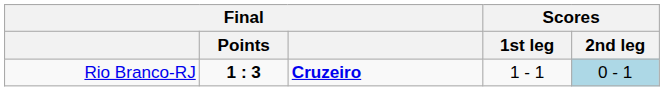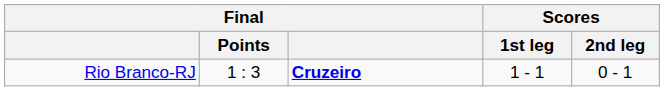(244, 72) bold -> (244, 72) normal
(615, 72) lightblue background -> (615, 72) no background
